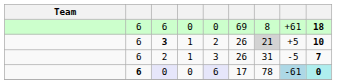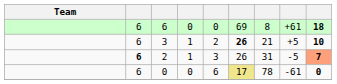(164, 42) bold -> (164, 42) normal
(242, 42) normal -> (242, 42) bold
(267, 42) lightgrey background -> (267, 42) no background
(139, 57) normal -> (139, 57) bold
(319, 57) no background -> (319, 57) lightsalmon background
(139, 72) bold -> (139, 72) normal
(164, 72) lavender background -> (164, 72) no background
(216, 72) lavender background -> (216, 72) no background
(242, 72) no background -> (242, 72) khaki background
(293, 72) lightblue background -> (293, 72) no background
(319, 72) paleturquoise background -> (319, 72) no background
